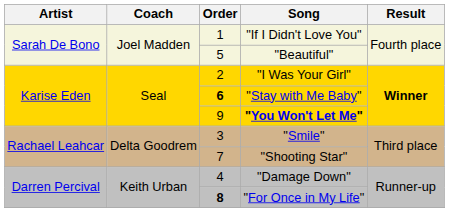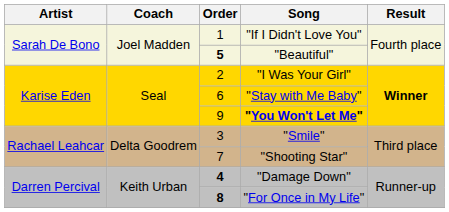(220, 55) normal -> (220, 55) bold
(220, 95) bold -> (220, 95) normal
(220, 177) normal -> (220, 177) bold
